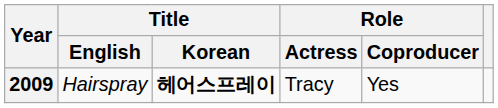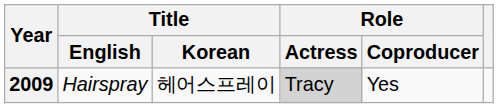(216, 84) bold -> (216, 84) normal
(309, 85) no background -> (309, 85) lightgrey background
